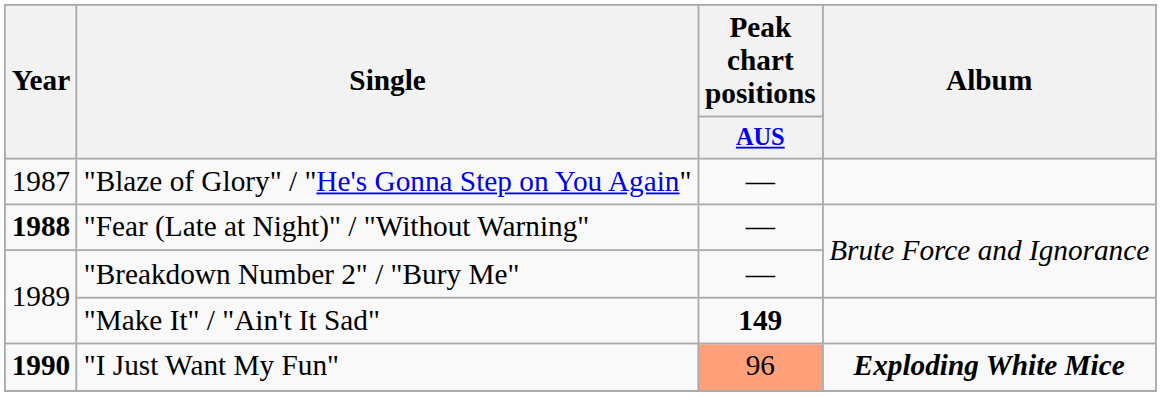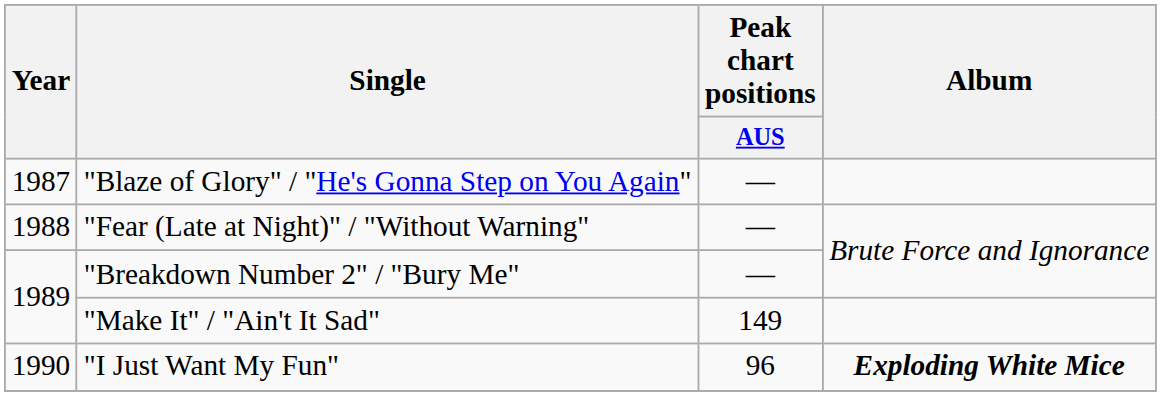(41, 227) bold -> (41, 227) normal
(760, 320) bold -> (760, 320) normal
(41, 366) bold -> (41, 366) normal
(760, 366) lightsalmon background -> (760, 366) no background
